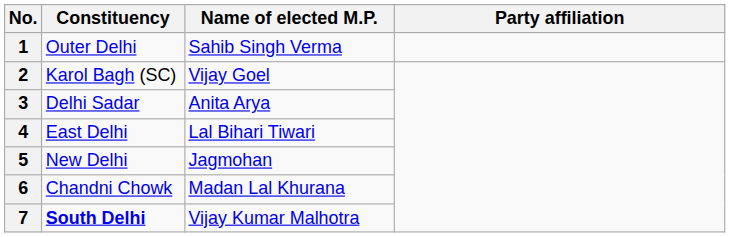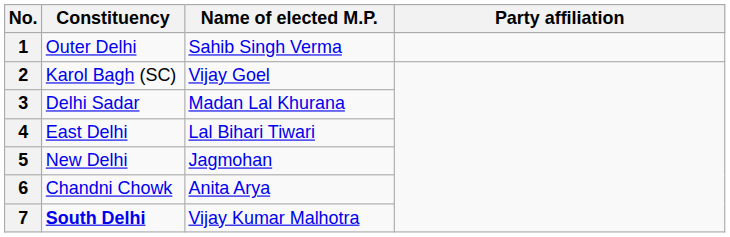(229, 103) Anita Arya -> (267, 103) Madan Lal Khurana
(267, 189) Madan Lal Khurana -> (229, 189) Anita Arya
